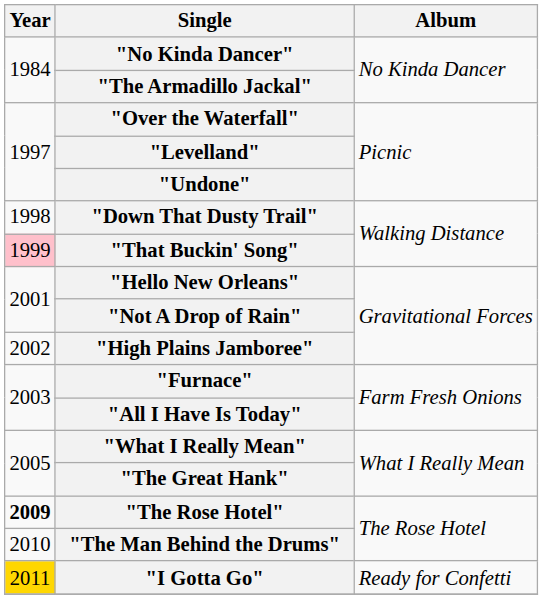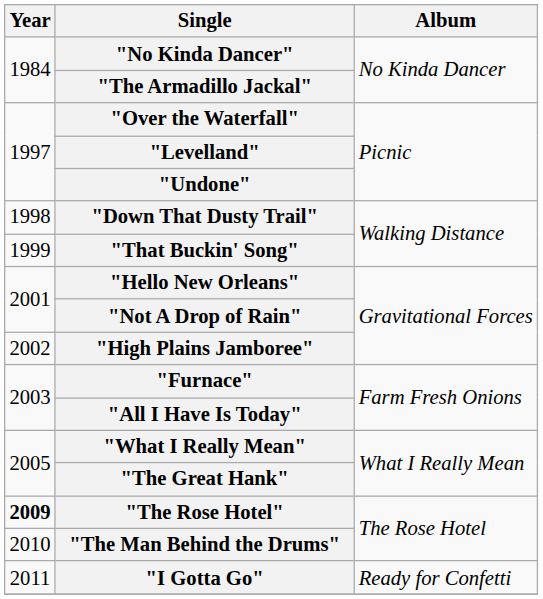(30, 250) pink background -> (30, 250) no background
(30, 577) gold background -> (30, 577) no background
